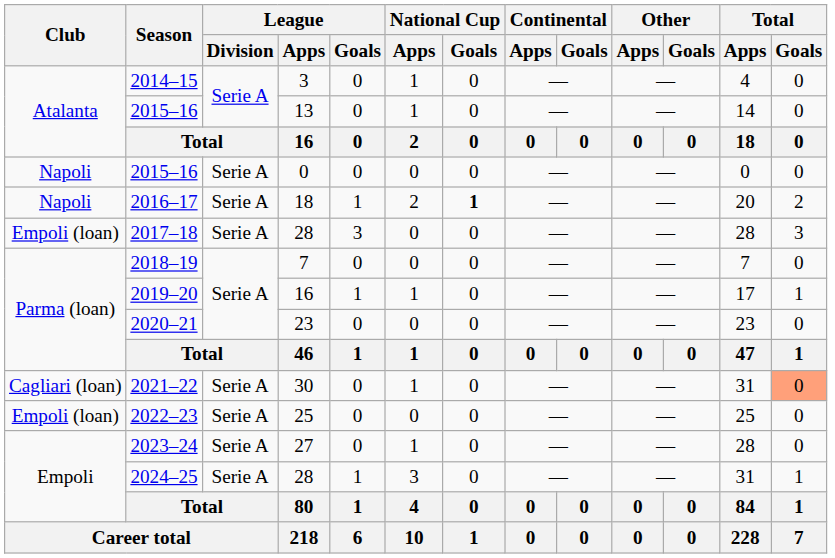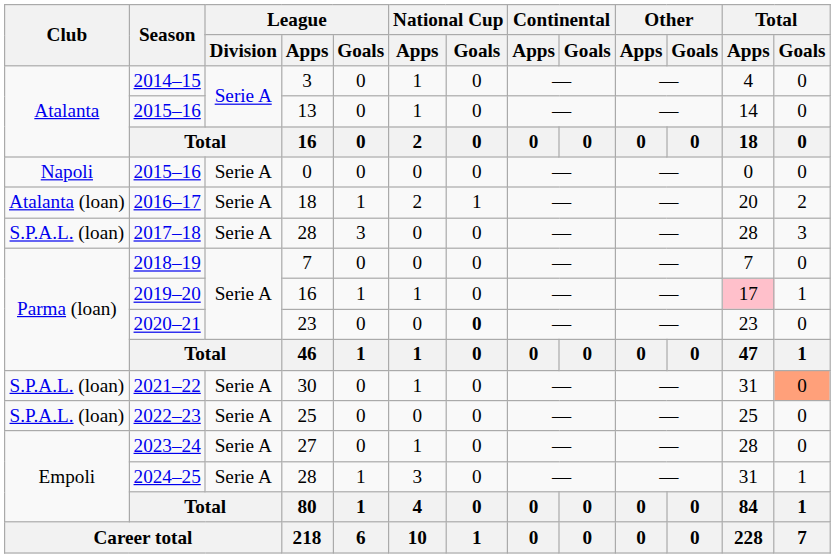(65, 202) Napoli -> (67, 202) Atalanta (loan)
(474, 202) bold -> (477, 202) normal
(65, 232) Empoli (loan) -> (67, 232) S.P.A.L. (loan)
(745, 293) no background -> (748, 293) pink background
(474, 324) normal -> (477, 324) bold
(65, 385) Cagliari (loan) -> (67, 385) S.P.A.L. (loan)
(65, 415) Empoli (loan) -> (67, 415) S.P.A.L. (loan)
